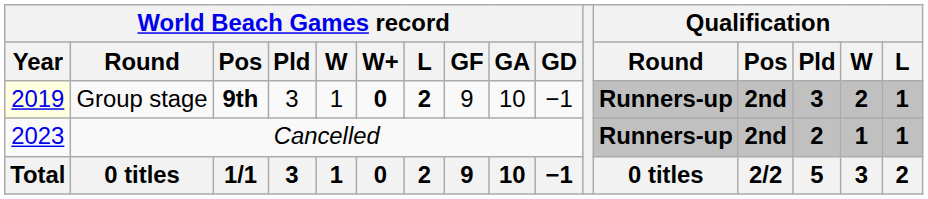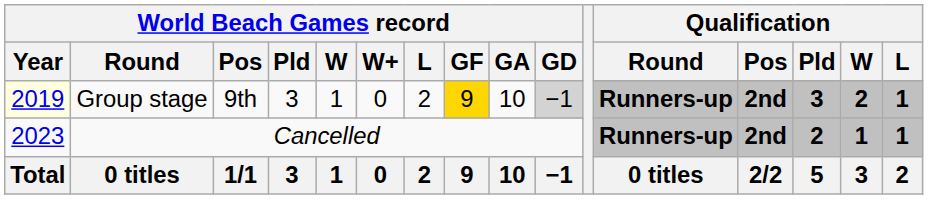(240, 99) bold -> (240, 99) normal
(380, 99) bold -> (380, 99) normal
(425, 99) bold -> (425, 99) normal
(467, 99) no background -> (467, 99) gold background
(559, 99) no background -> (559, 99) lightgrey background
